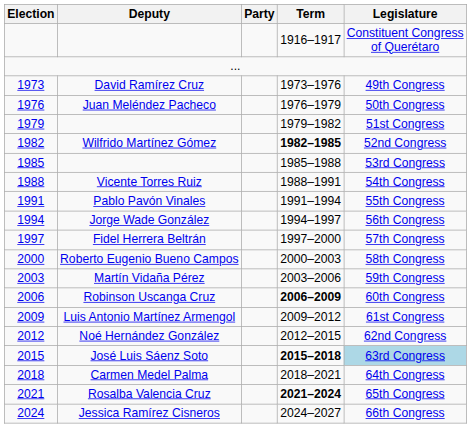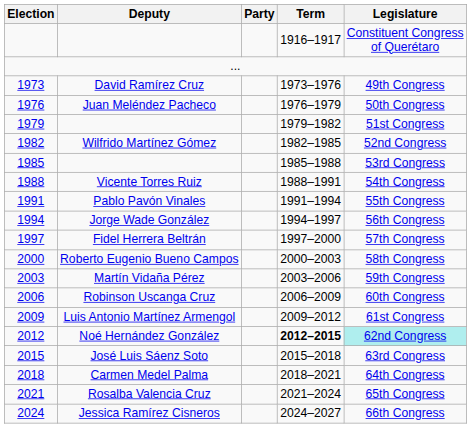(311, 143) bold -> (311, 143) normal
(311, 297) bold -> (311, 297) normal
(311, 336) normal -> (311, 336) bold
(405, 336) no background -> (405, 336) paleturquoise background
(311, 355) bold -> (311, 355) normal
(405, 355) lightblue background -> (405, 355) no background
(311, 394) bold -> (311, 394) normal
